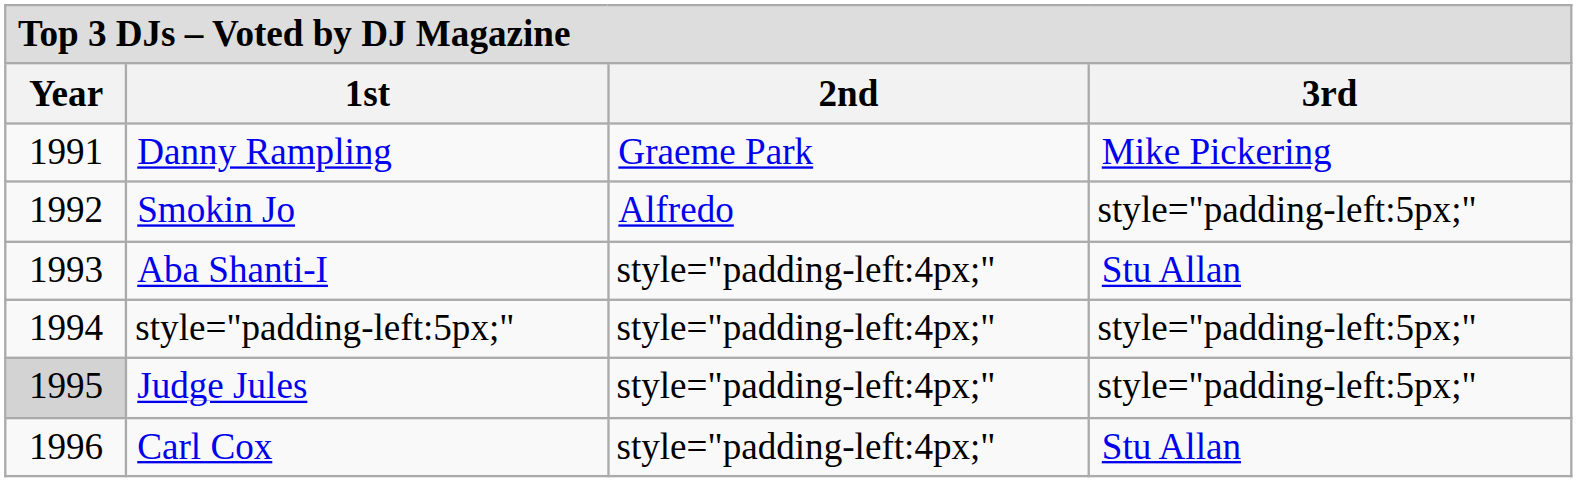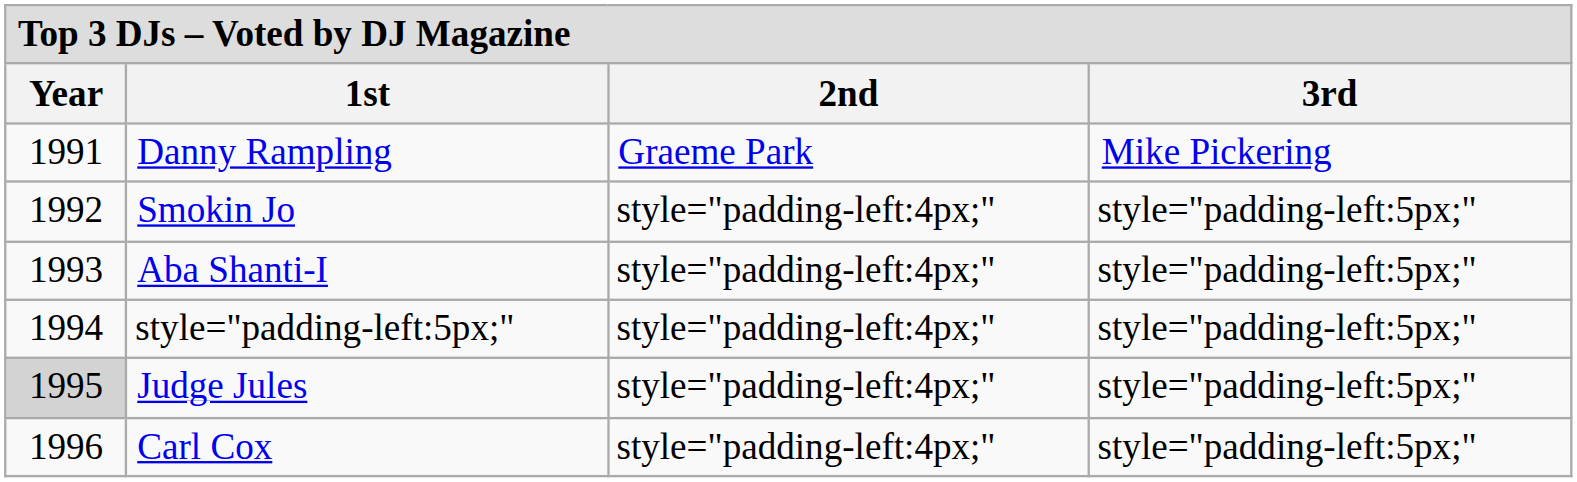(676, 210) Alfredo -> (806, 210) style="padding-left:4px;"
(1171, 269) Stu Allan -> (1287, 269) style="padding-left:5px;"
(1171, 446) Stu Allan -> (1287, 446) style="padding-left:5px;"
